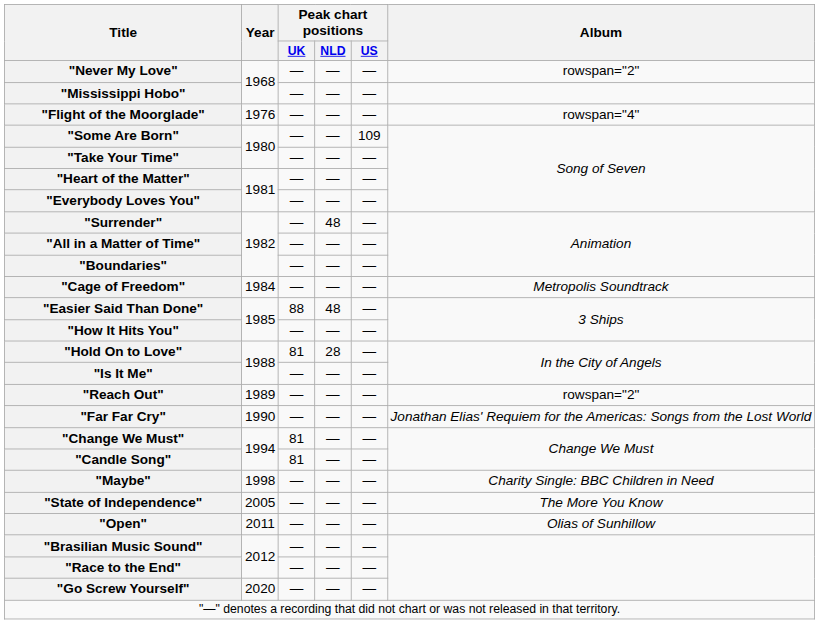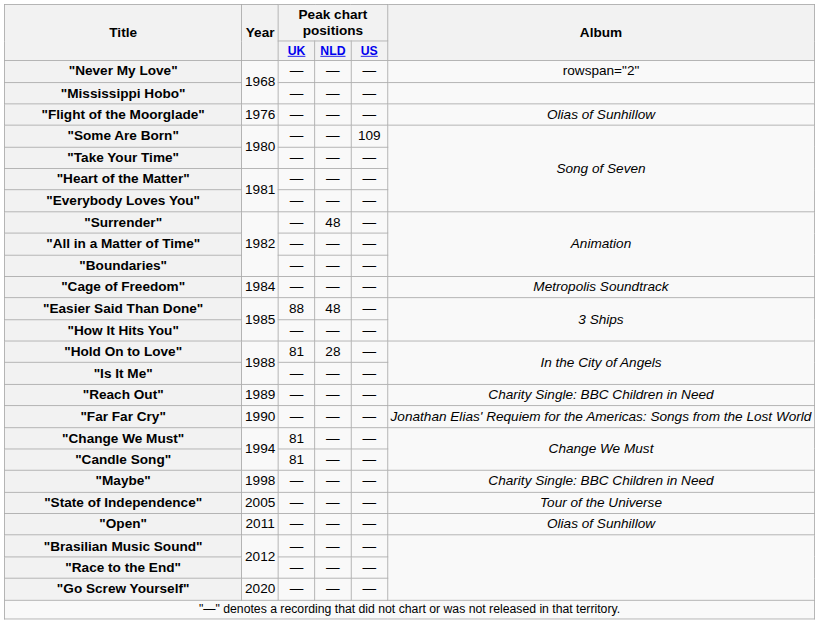(601, 114) rowspan="4" -> (601, 114) Olias of Sunhillow
(601, 395) rowspan="2" -> (601, 395) Charity Single: BBC Children in Need
(601, 502) The More You Know -> (601, 502) Tour of the Universe
